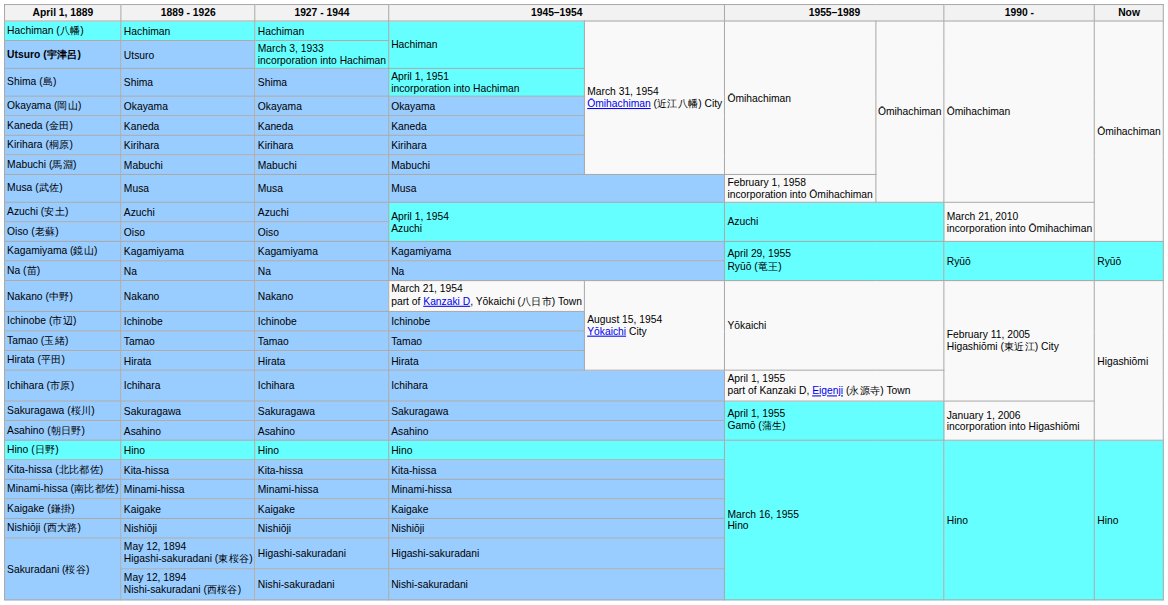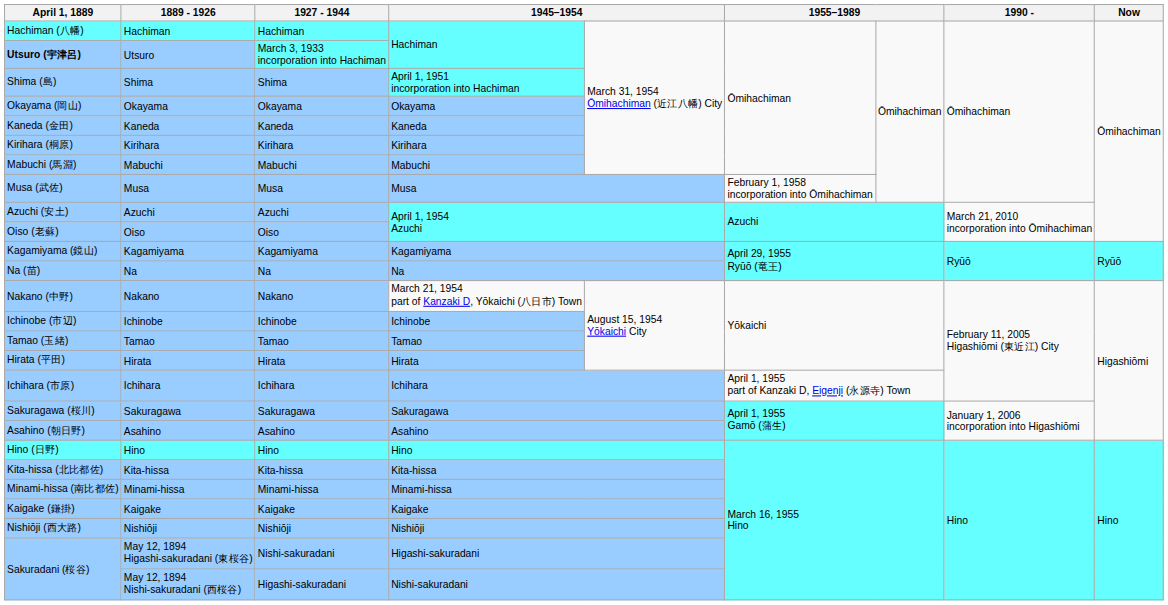(302, 554) Higashi-sakuradani -> (296, 554) Nishi-sakuradani
(296, 584) Nishi-sakuradani -> (302, 584) Higashi-sakuradani
